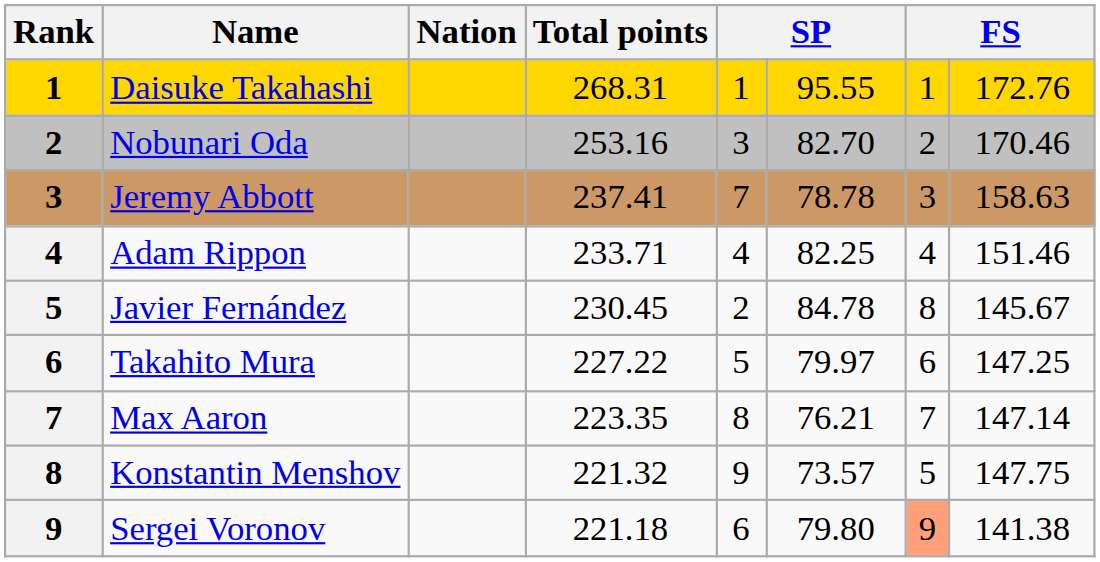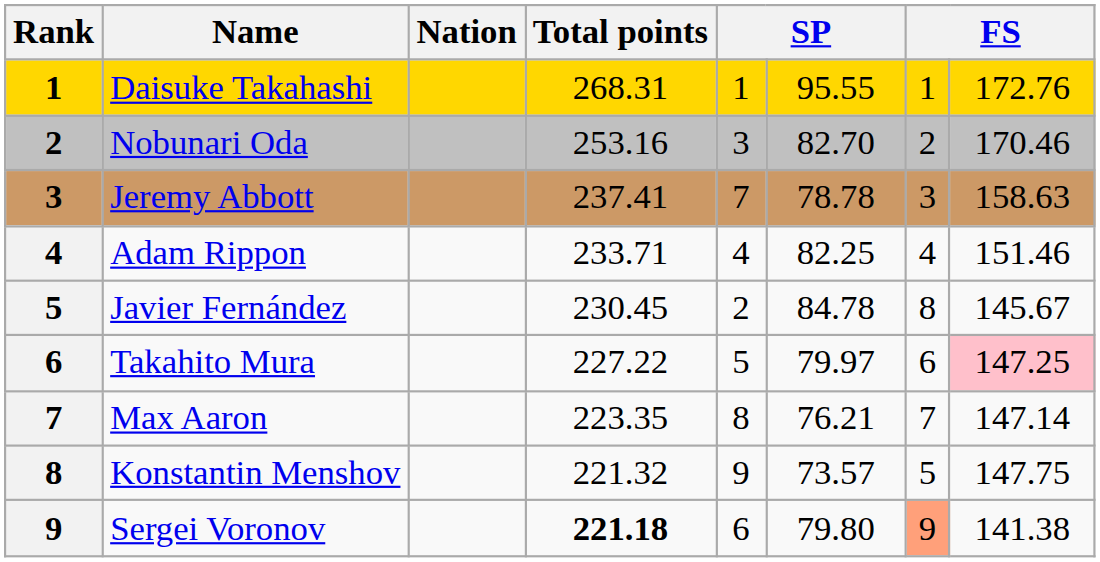(1022, 362) no background -> (1022, 362) pink background
(620, 527) normal -> (620, 527) bold
